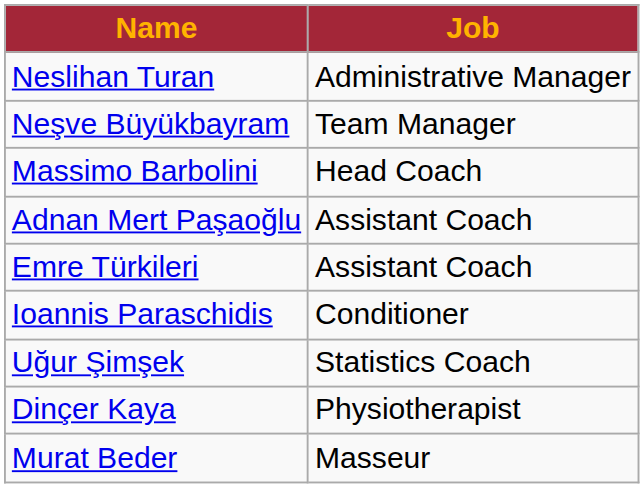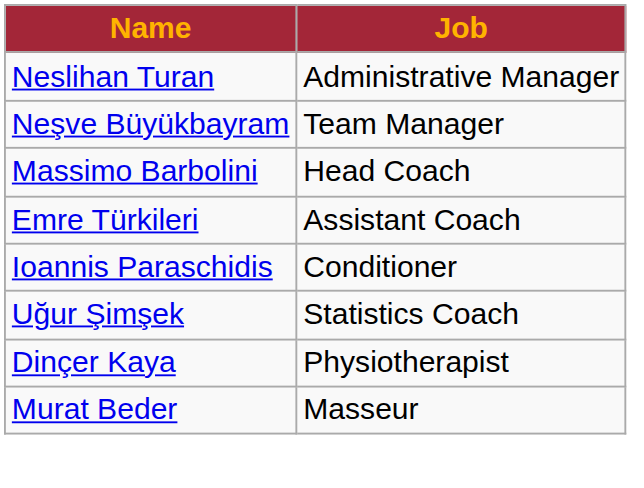- row: (157, 219)
